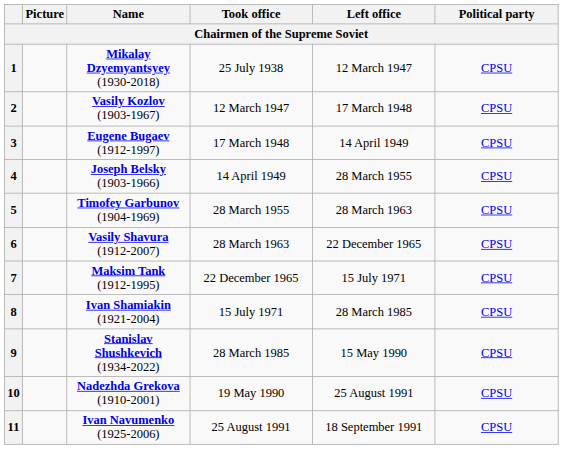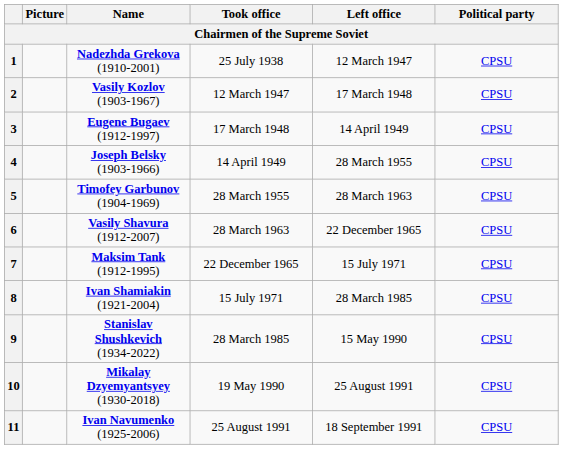(128, 68) Mikalay Dzyemyantsyey (1930-2018) -> (128, 61) Nadezhda Grekova (1910-2001)
(128, 393) Nadezhda Grekova (1910-2001) -> (128, 386) Mikalay Dzyemyantsyey (1930-2018)
